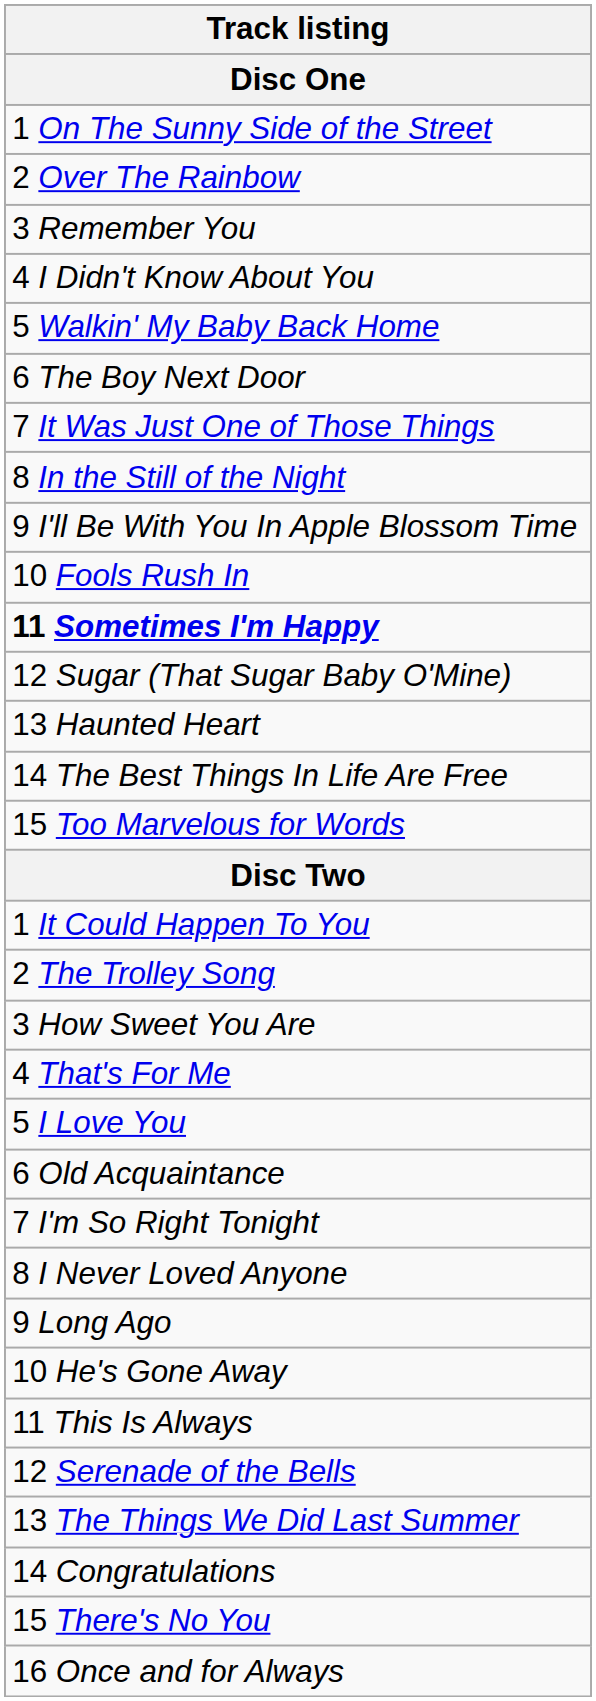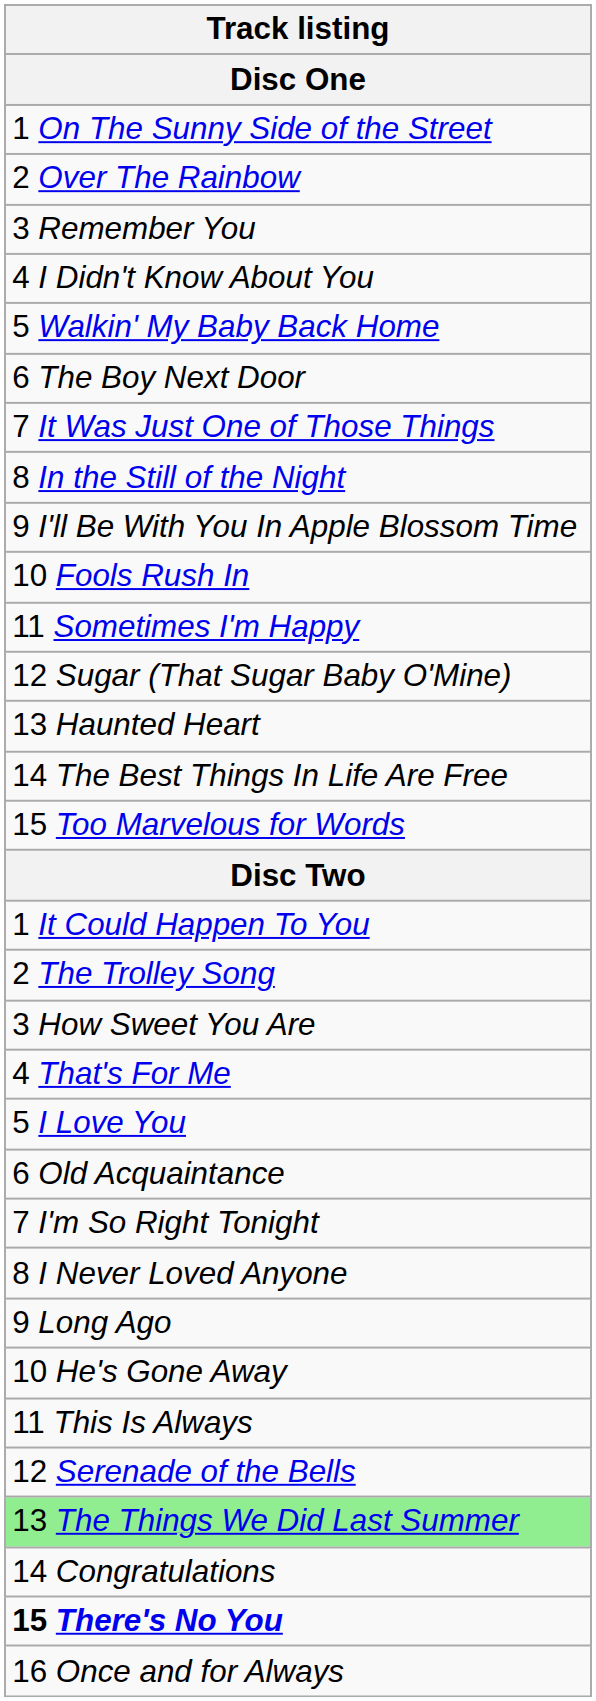(195, 626) bold -> (186, 626) normal
(266, 1521) no background -> (266, 1521) lightgreen background
(141, 1620) normal -> (148, 1620) bold
